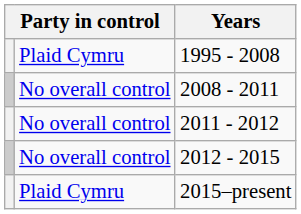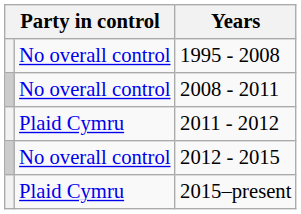(72, 55) Plaid Cymru -> (95, 55) No overall control
(95, 123) No overall control -> (72, 123) Plaid Cymru
